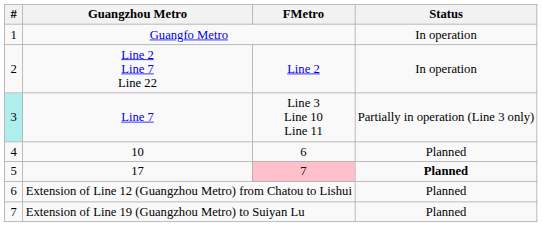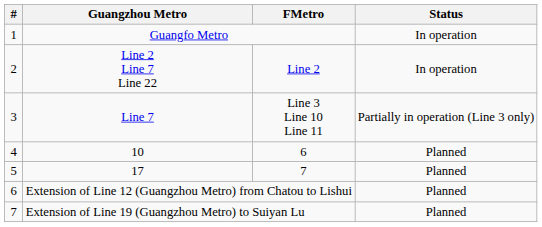(14, 117) paleturquoise background -> (14, 117) no background
(303, 171) pink background -> (303, 171) no background
(446, 171) bold -> (446, 171) normal
